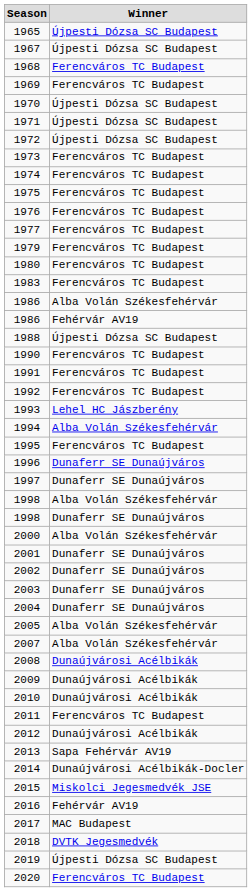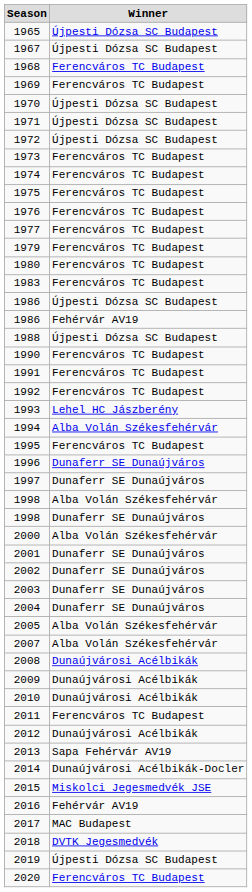(135, 302) Alba Volán Székesfehérvár -> (135, 302) Újpesti Dózsa SC Budapest
